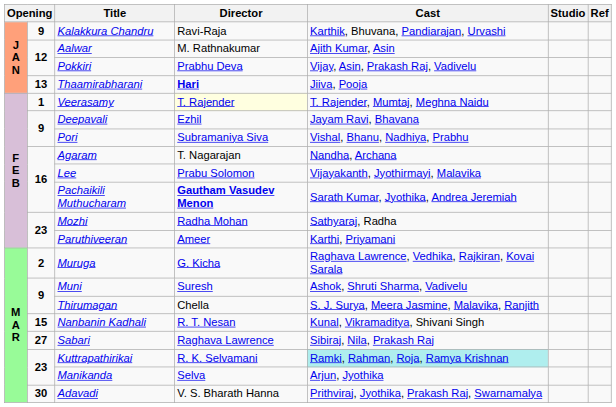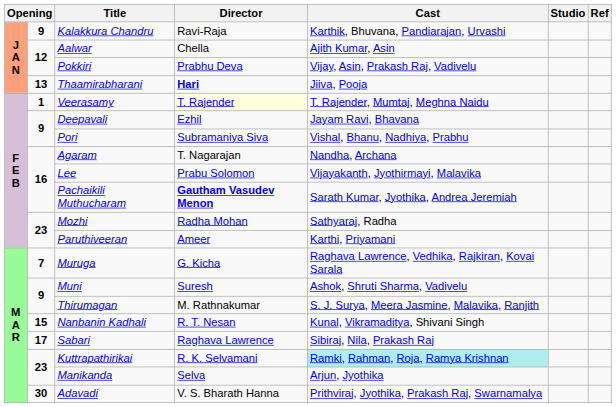(219, 48) M. Rathnakumar -> (193, 48) Chella
(41, 263) 2 -> (41, 263) 7
(193, 305) Chella -> (219, 305) M. Rathnakumar
(41, 340) 27 -> (41, 340) 17
